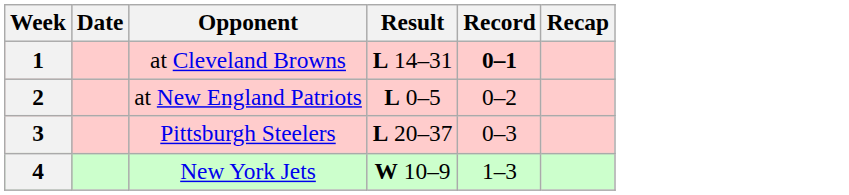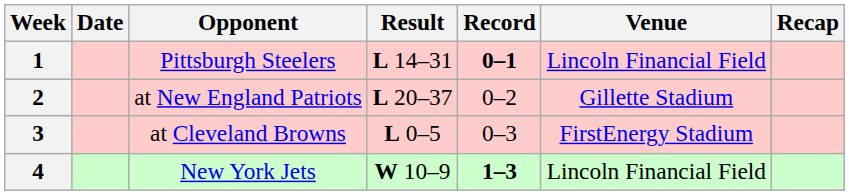+ column: (656, 23)
(248, 60) at Cleveland Browns -> (248, 60) Pittsburgh Steelers
(413, 97) L 0–5 -> (413, 97) L 20–37
(248, 134) Pittsburgh Steelers -> (248, 134) at Cleveland Browns
(413, 134) L 20–37 -> (413, 134) L 0–5
(500, 171) normal -> (500, 171) bold
